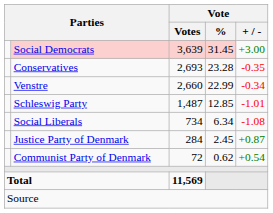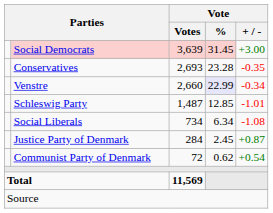(221, 85) no background -> (221, 85) lavender background
